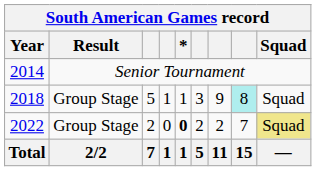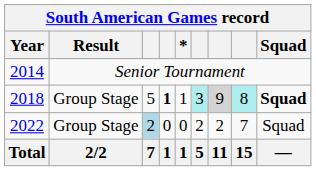(167, 98) normal -> (167, 98) bold
(200, 98) no background -> (200, 98) paleturquoise background
(220, 98) no background -> (220, 98) lightgrey background
(283, 98) normal -> (283, 98) bold
(151, 125) no background -> (151, 125) lightblue background
(183, 125) bold -> (183, 125) normal
(283, 125) khaki background -> (283, 125) no background
